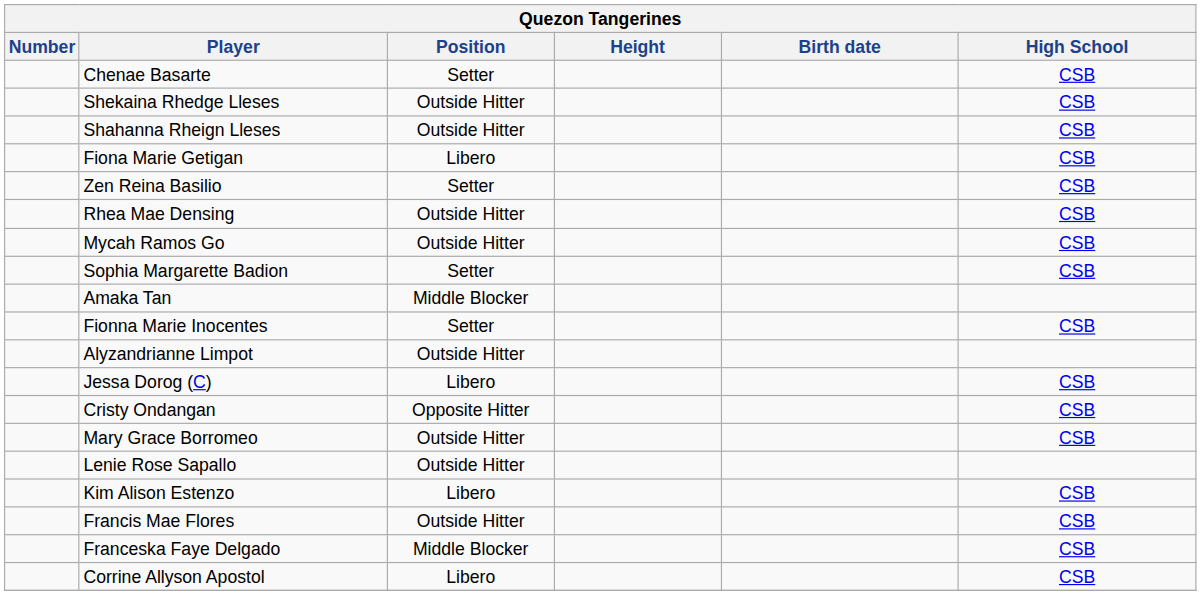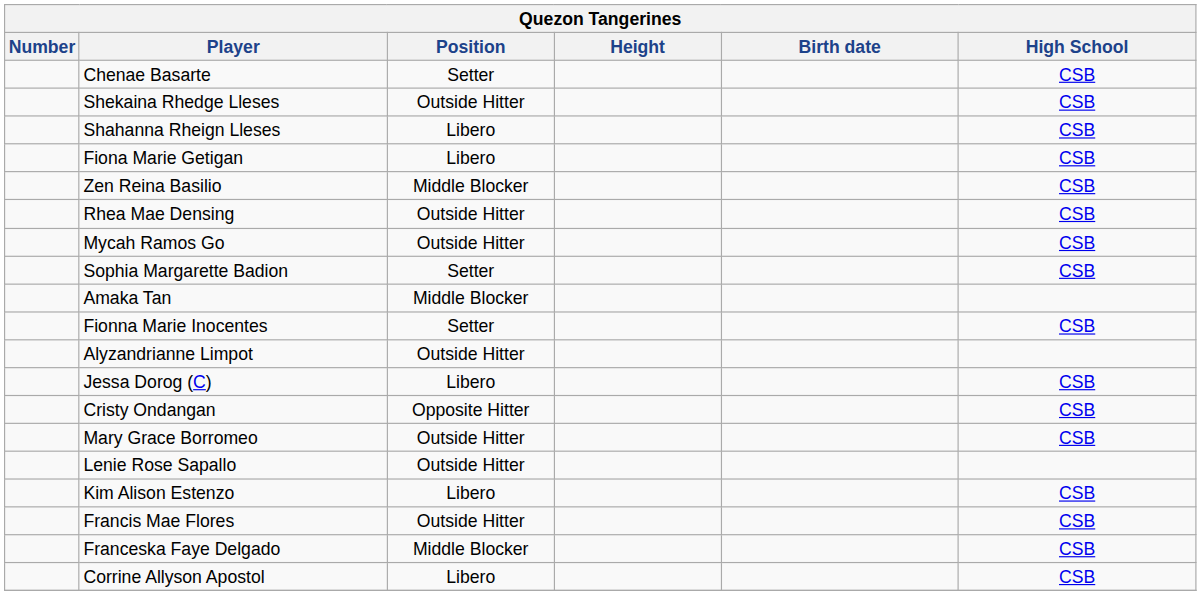(471, 130) Outside Hitter -> (471, 130) Libero
(471, 186) Setter -> (471, 186) Middle Blocker
